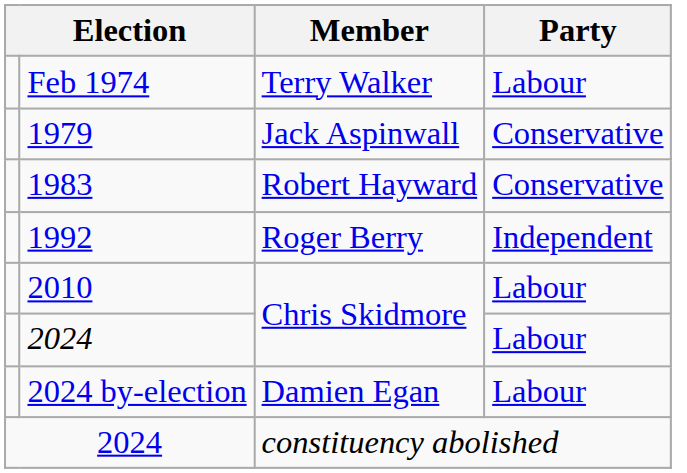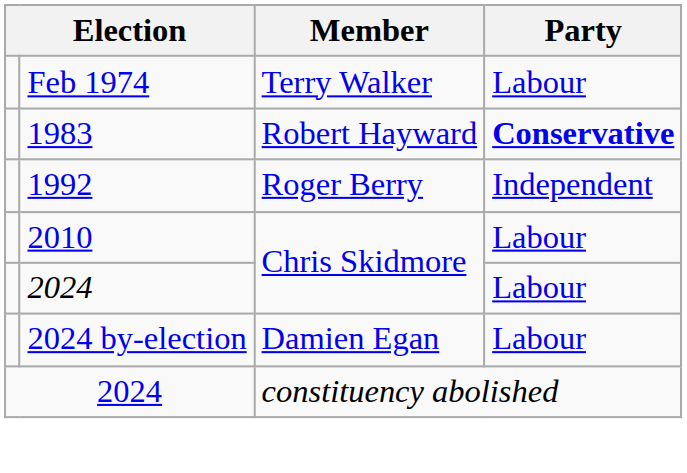- row: (60, 133)
(578, 184) normal -> (583, 133) bold
